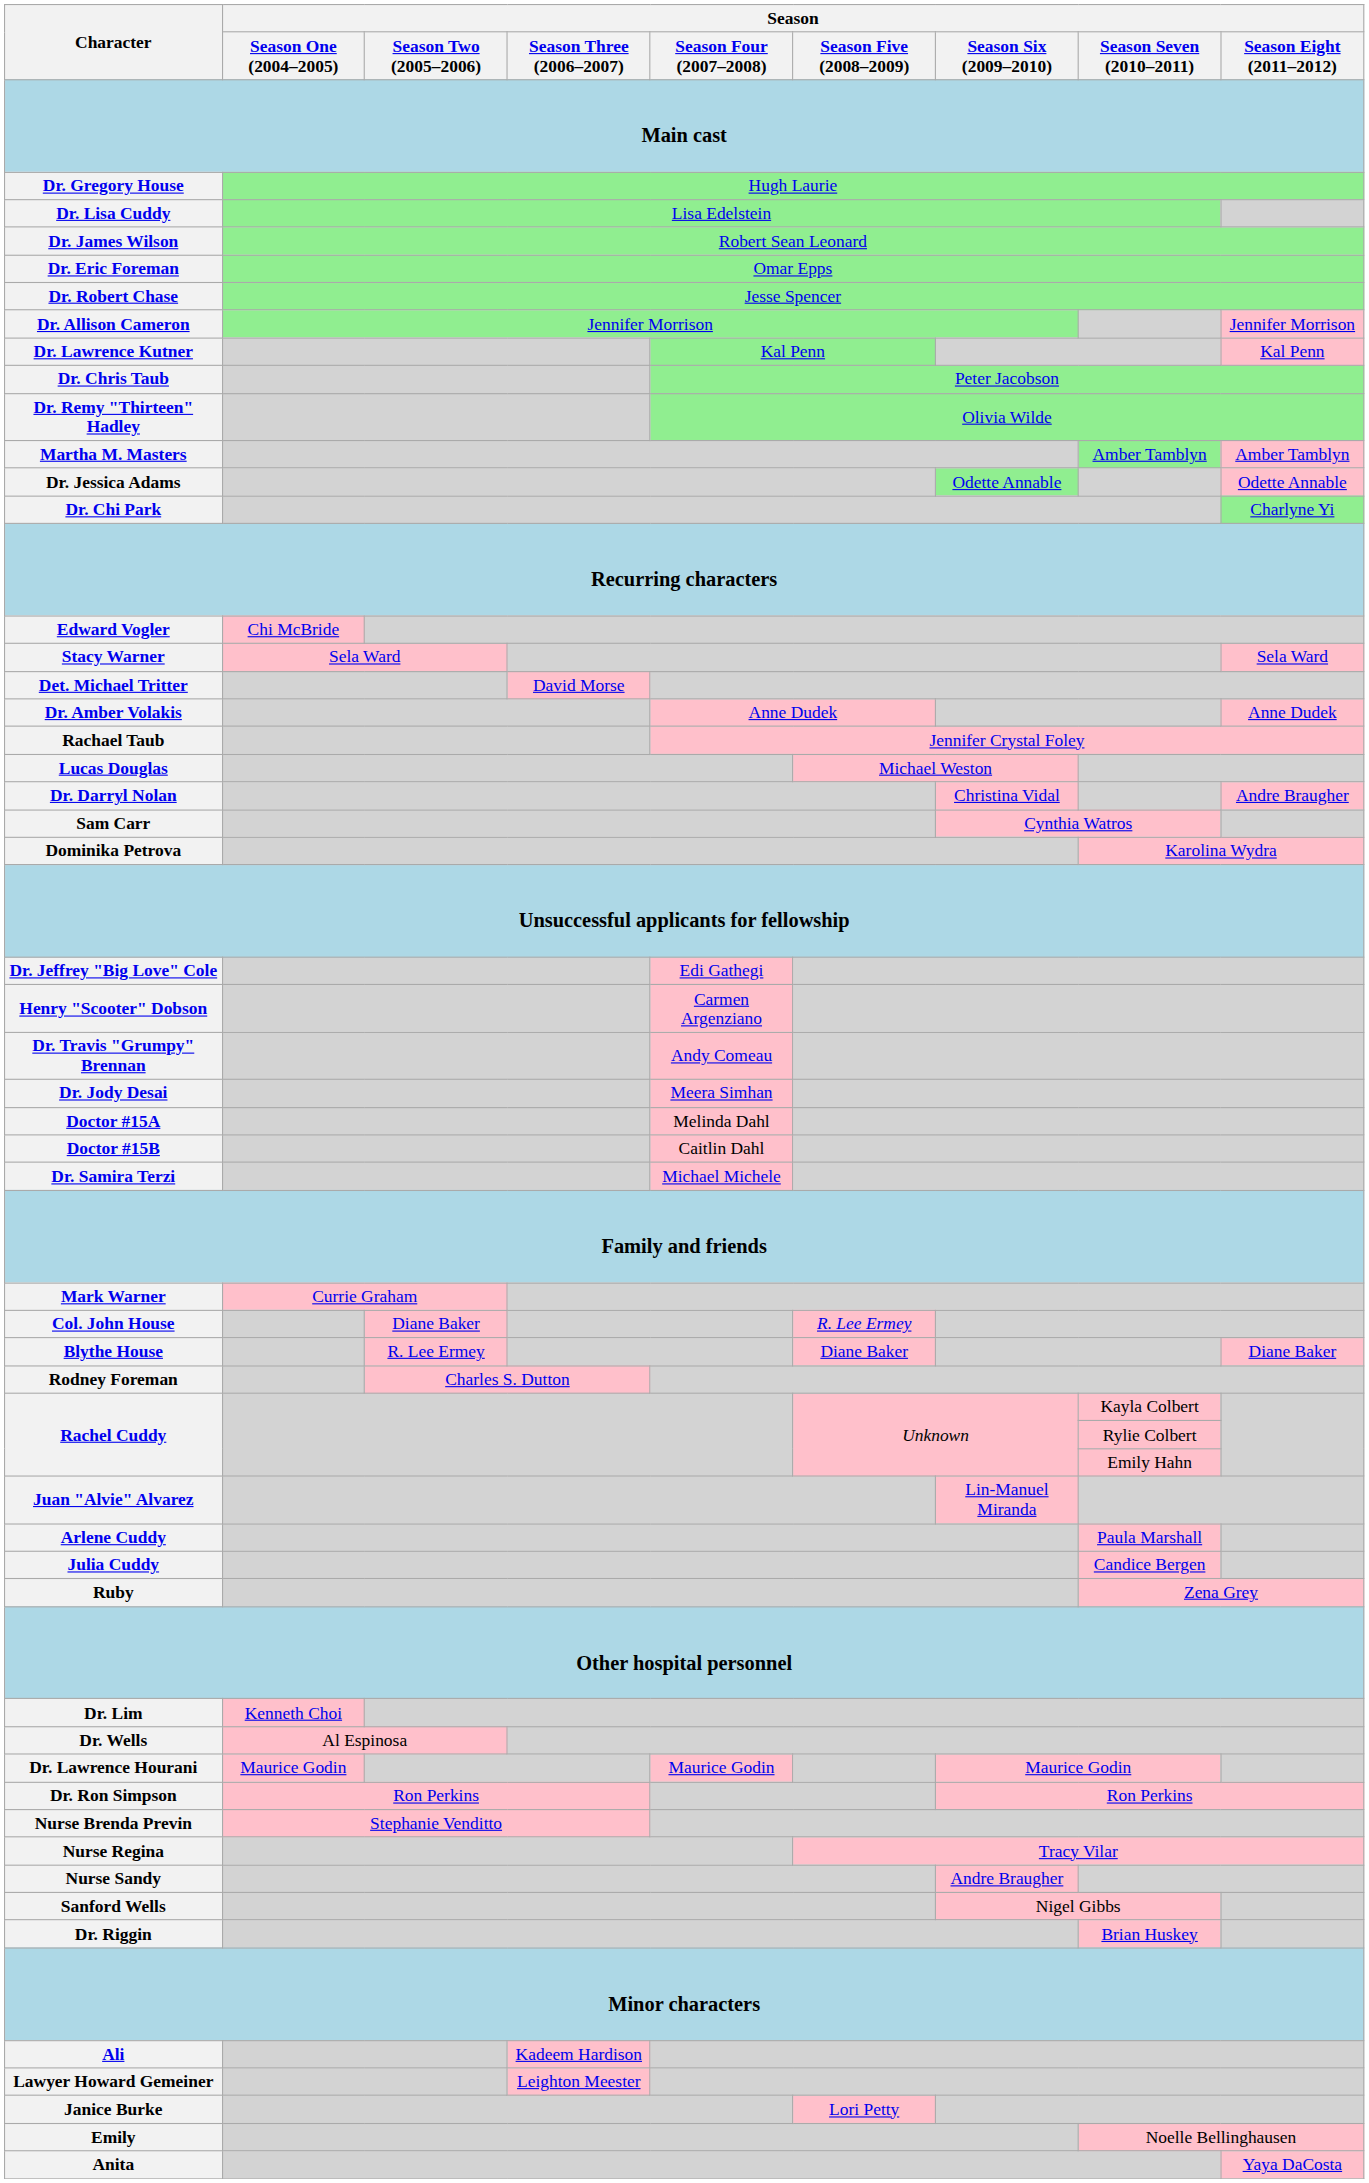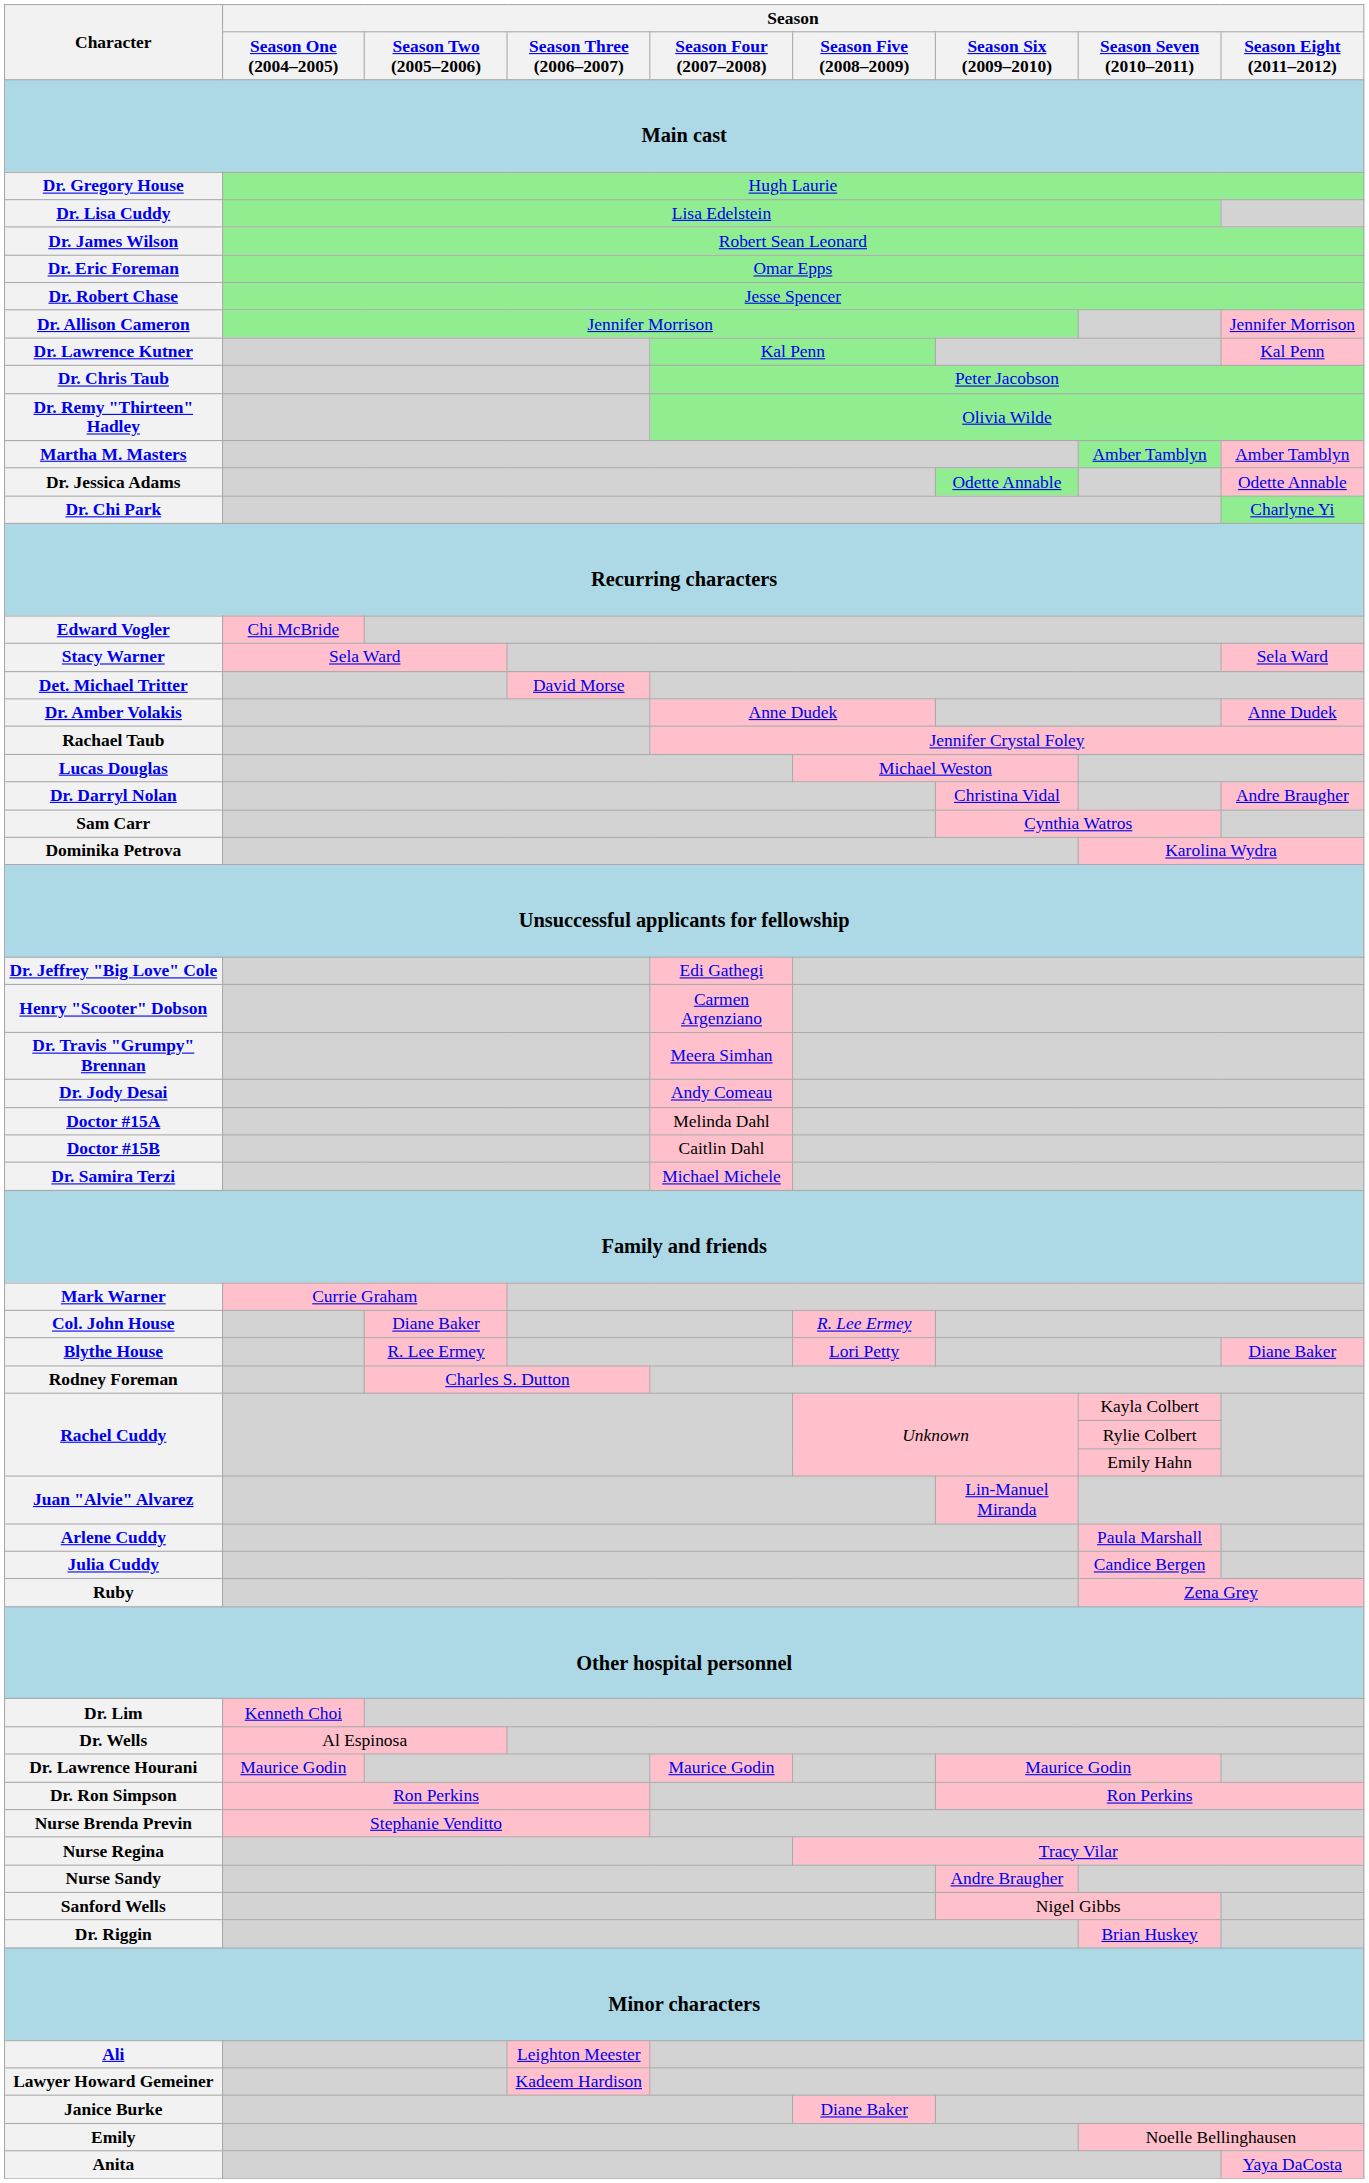(721, 1055) Andy Comeau -> (721, 1055) Meera Simhan
(721, 1093) Meera Simhan -> (721, 1093) Andy Comeau
(864, 1351) Diane Baker -> (864, 1351) Lori Petty
(579, 2054) Kadeem Hardison -> (579, 2054) Leighton Meester
(579, 2081) Leighton Meester -> (579, 2081) Kadeem Hardison
(864, 2109) Lori Petty -> (864, 2109) Diane Baker
